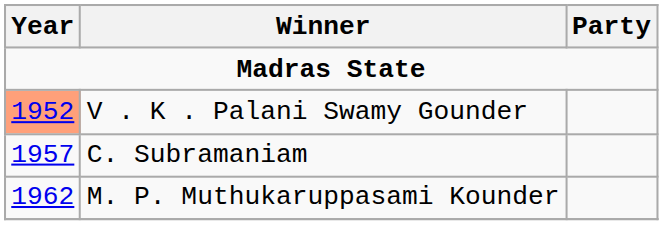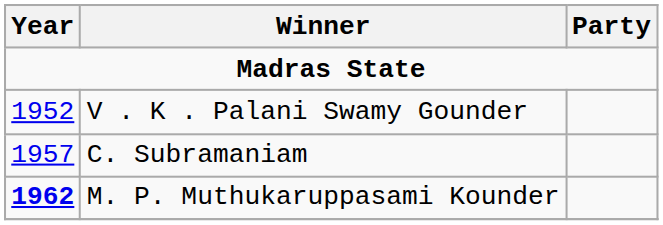(43, 112) lightsalmon background -> (43, 112) no background
(43, 198) normal -> (43, 198) bold
